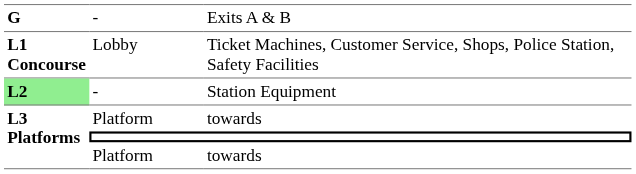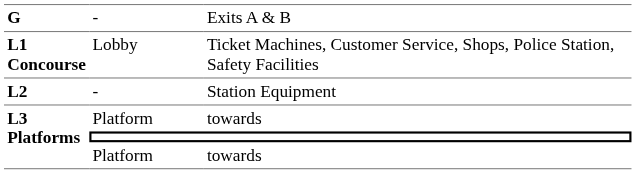(17, 91) lightgreen background -> (17, 91) no background
